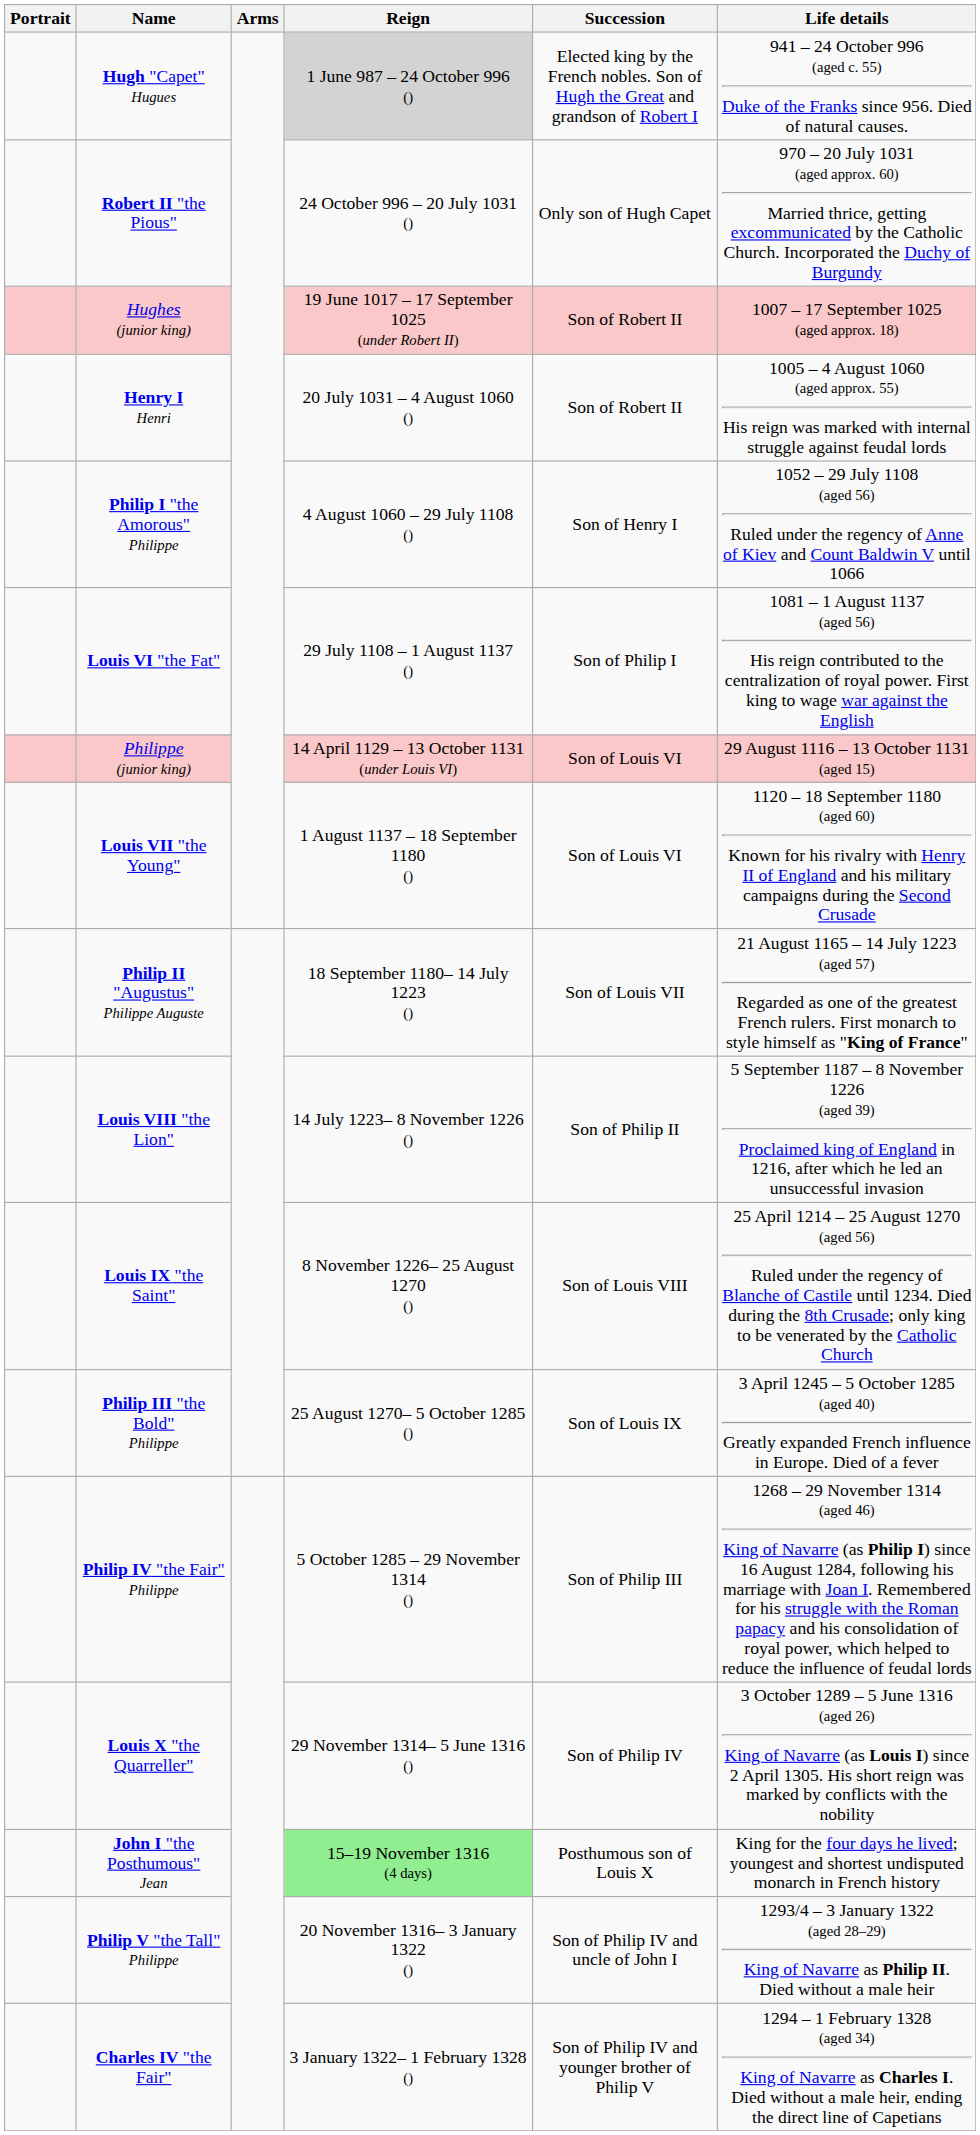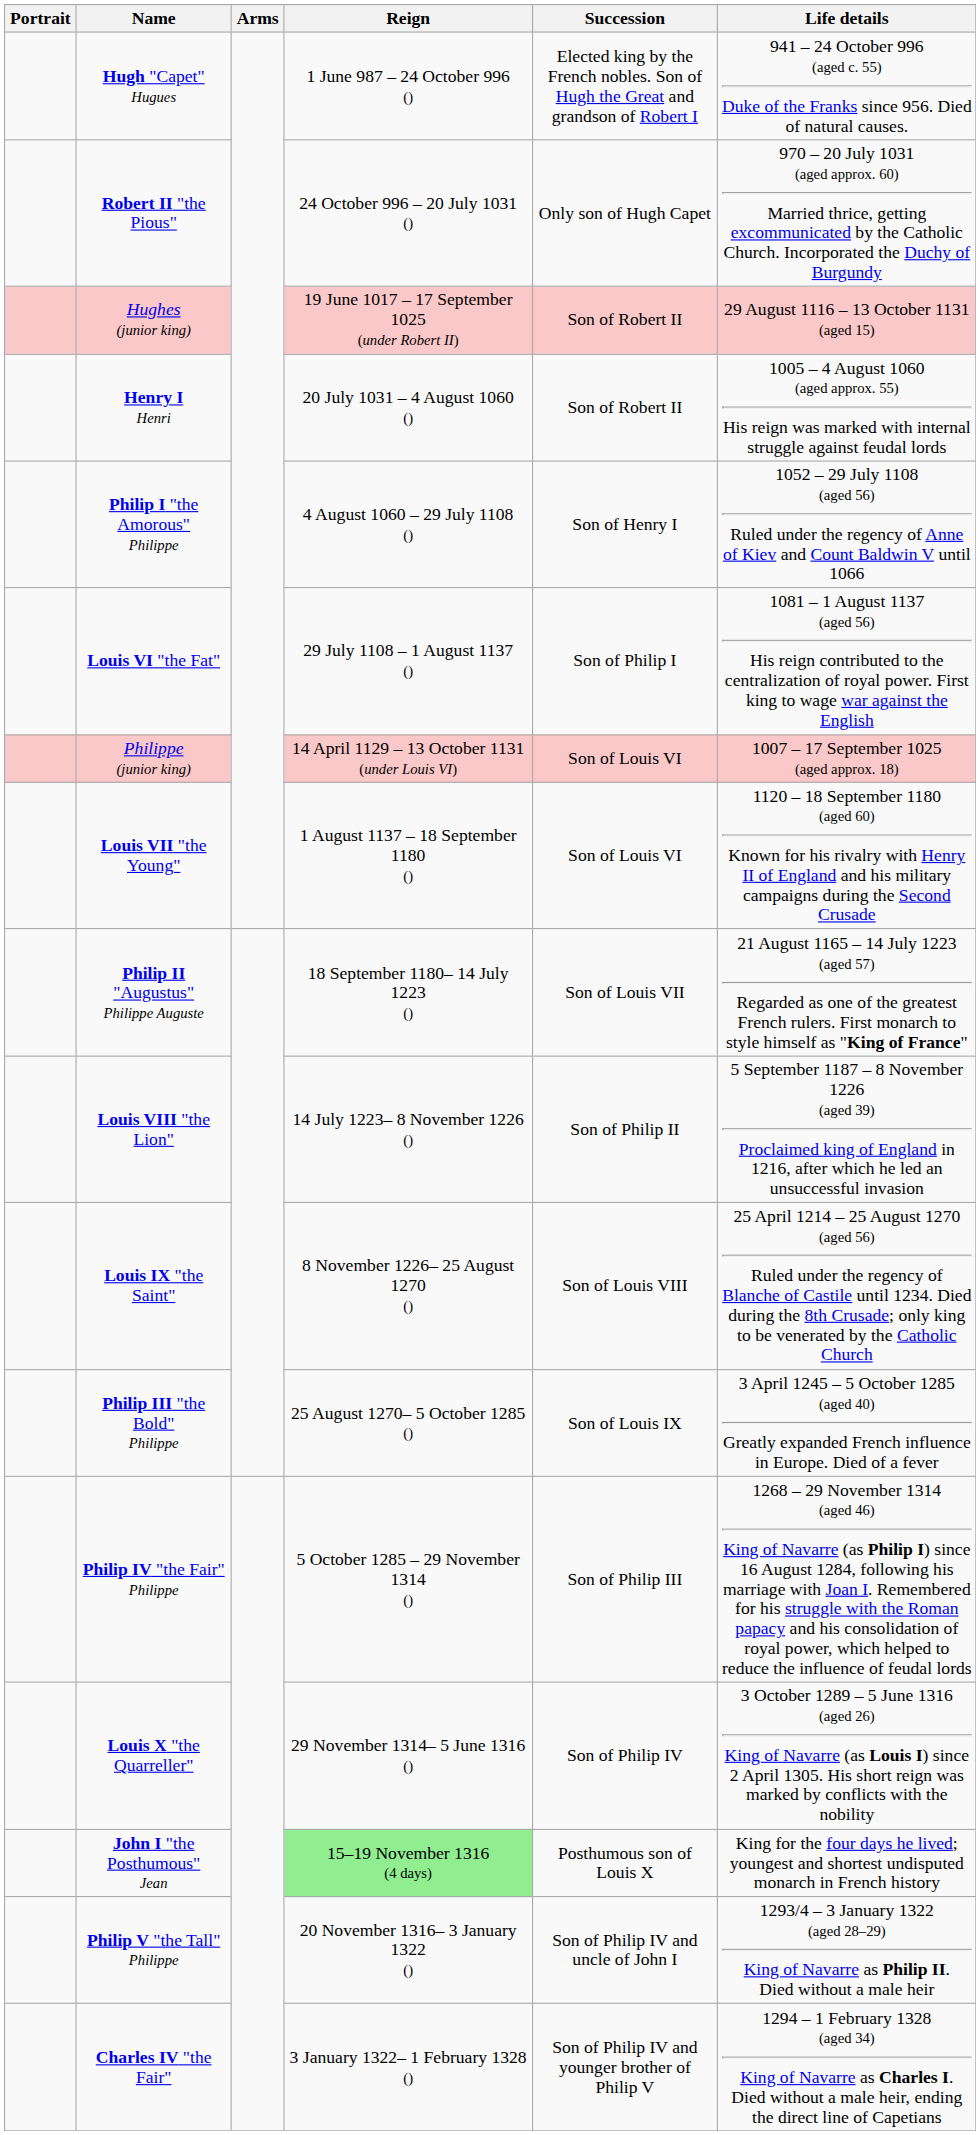(408, 85) lightgrey background -> (408, 85) no background
(847, 319) 1007 – 17 September 1025 (aged approx. 18) -> (847, 319) 29 August 1116 – 13 October 1131 (aged 15)
(847, 758) 29 August 1116 – 13 October 1131 (aged 15) -> (847, 758) 1007 – 17 September 1025 (aged approx. 18)
